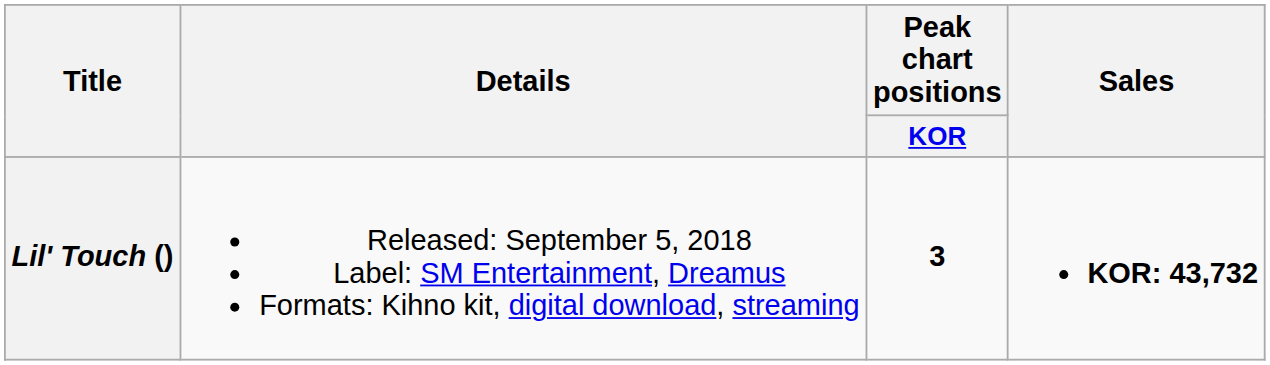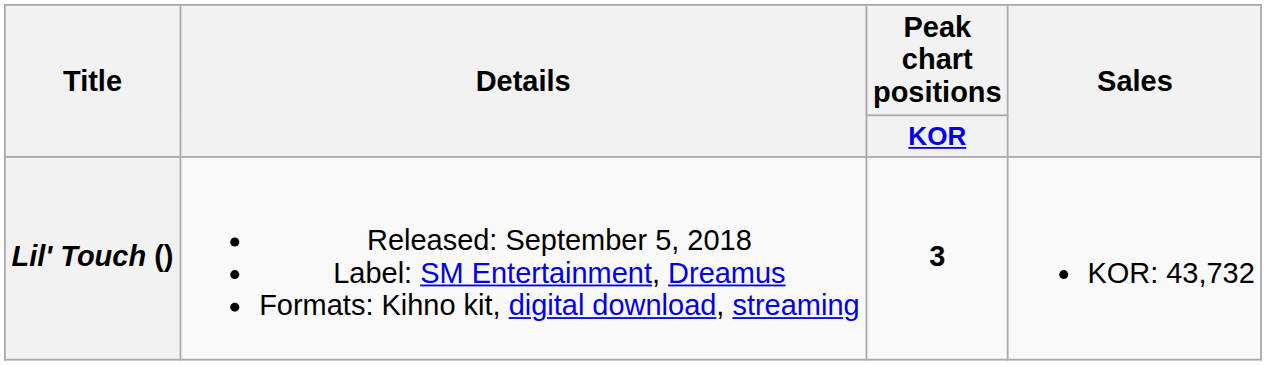(1137, 274) bold -> (1135, 274) normal
